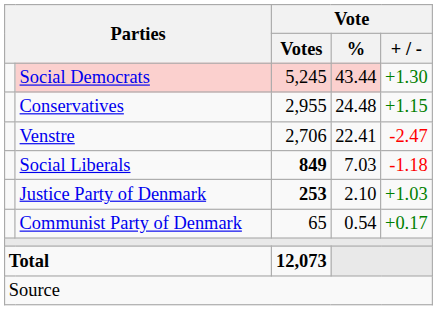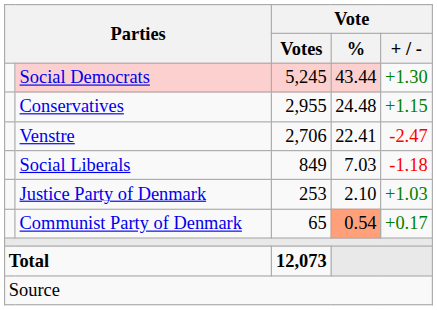(313, 164) bold -> (313, 164) normal
(313, 194) bold -> (313, 194) normal
(360, 223) no background -> (360, 223) lightsalmon background
